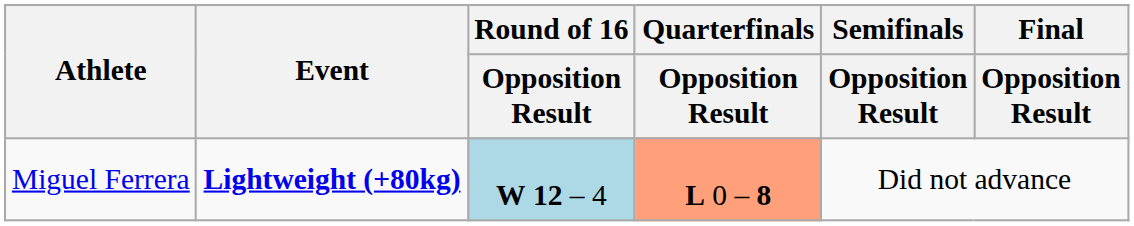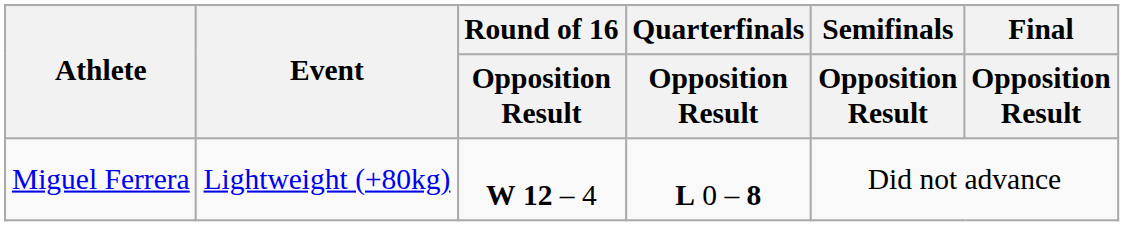(332, 178) bold -> (327, 178) normal
(551, 196) lightblue background -> (541, 196) no background
(728, 196) lightsalmon background -> (718, 196) no background
